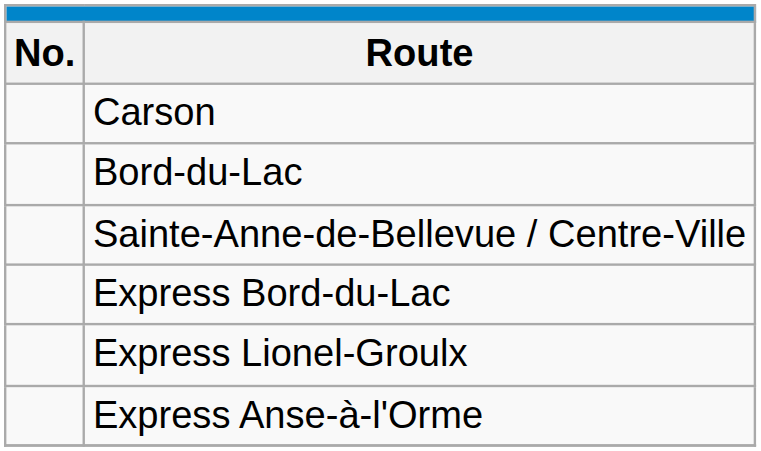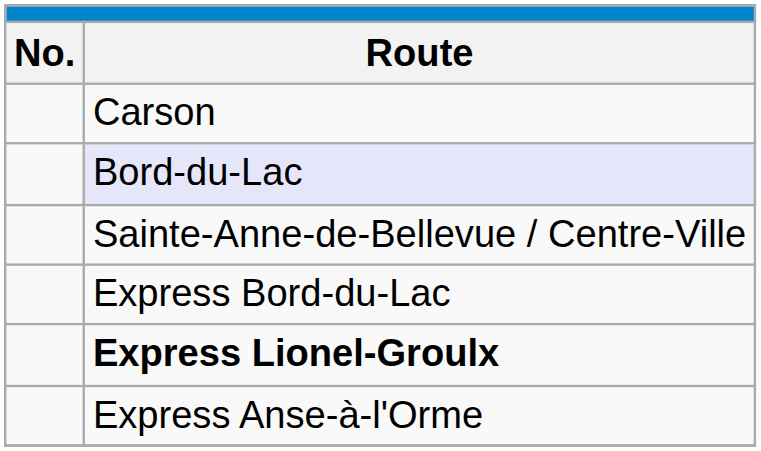(198, 173) no background -> (198, 173) lavender background
(280, 354) normal -> (296, 354) bold
